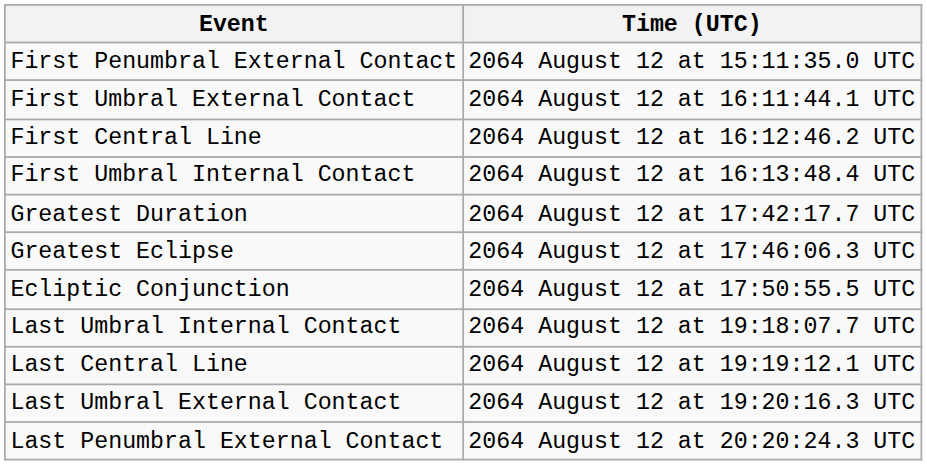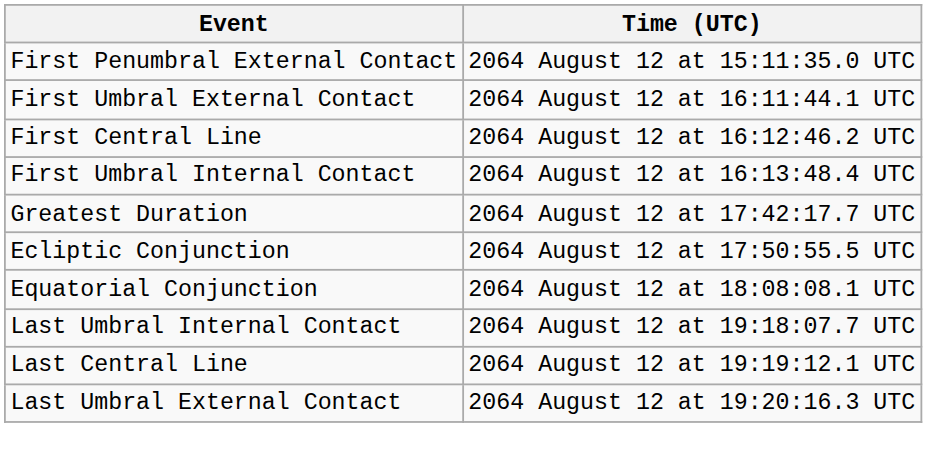- row: (122, 251)
+ row: (164, 289)
- row: (227, 441)
